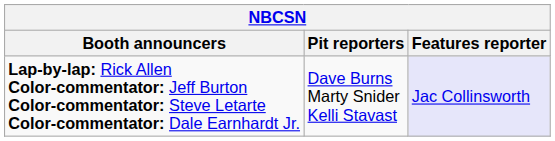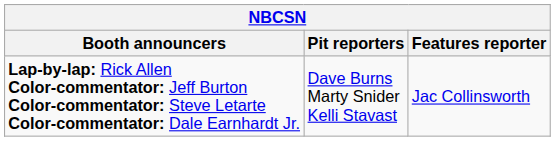(471, 96) lavender background -> (471, 96) no background
